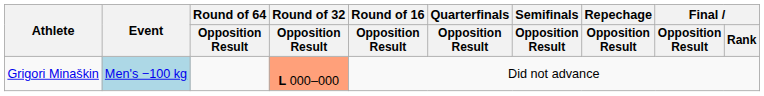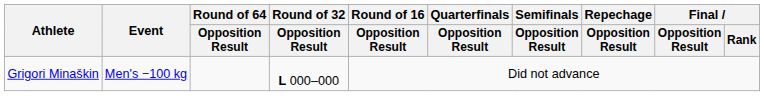(146, 74) lightblue background -> (146, 74) no background
(309, 81) lightsalmon background -> (309, 81) no background
